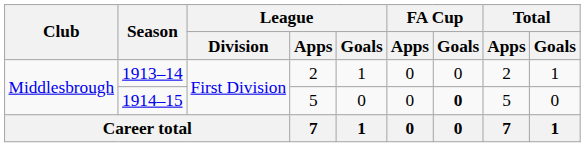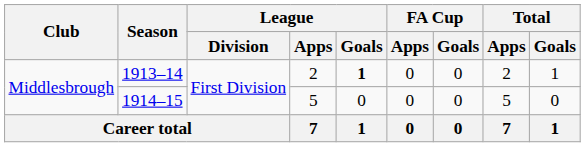(362, 73) normal -> (362, 73) bold
(458, 100) bold -> (458, 100) normal
